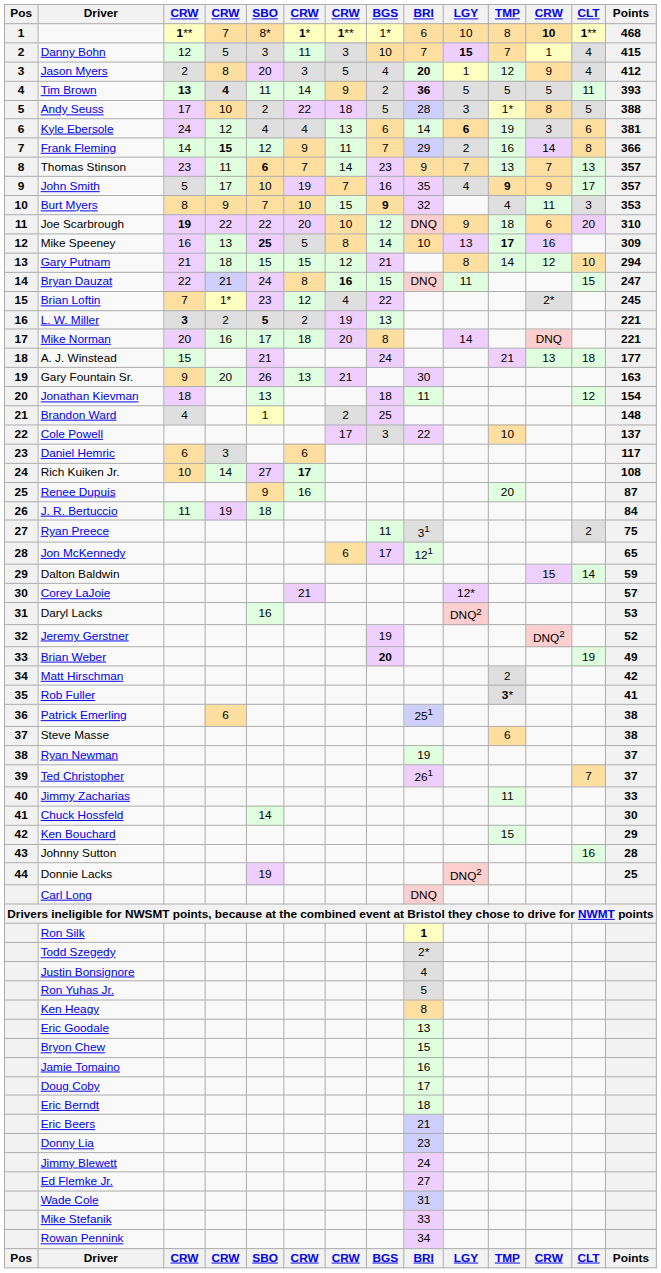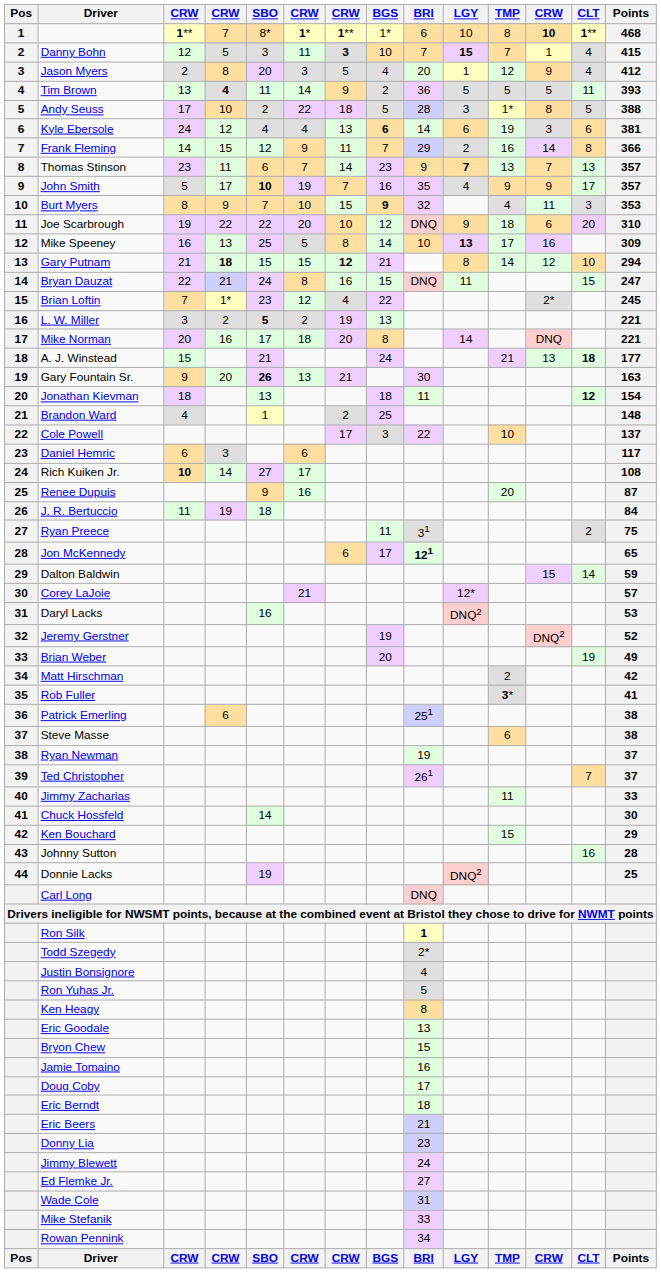(346, 53) normal -> (346, 53) bold
(424, 72) bold -> (424, 72) normal
(184, 91) bold -> (184, 91) normal
(424, 91) bold -> (424, 91) normal
(385, 129) normal -> (385, 129) bold
(466, 129) bold -> (466, 129) normal
(225, 148) bold -> (225, 148) normal
(265, 167) bold -> (265, 167) normal
(466, 167) normal -> (466, 167) bold
(265, 186) normal -> (265, 186) bold
(507, 186) bold -> (507, 186) normal
(184, 225) bold -> (184, 225) normal
(265, 244) bold -> (265, 244) normal
(466, 244) normal -> (466, 244) bold
(507, 244) bold -> (507, 244) normal
(225, 263) normal -> (225, 263) bold
(346, 263) normal -> (346, 263) bold
(346, 282) bold -> (346, 282) normal
(184, 320) bold -> (184, 320) normal
(589, 358) normal -> (589, 358) bold
(265, 377) normal -> (265, 377) bold
(589, 397) normal -> (589, 397) bold
(184, 473) normal -> (184, 473) bold
(305, 473) bold -> (305, 473) normal
(424, 554) normal -> (424, 554) bold
(385, 657) bold -> (385, 657) normal
